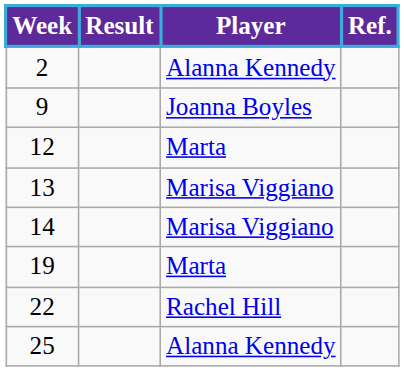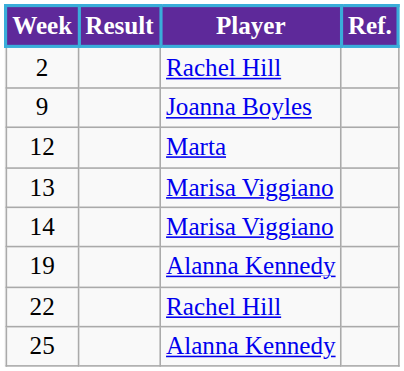(251, 67) Alanna Kennedy -> (224, 67) Rachel Hill
(196, 266) Marta -> (251, 266) Alanna Kennedy
